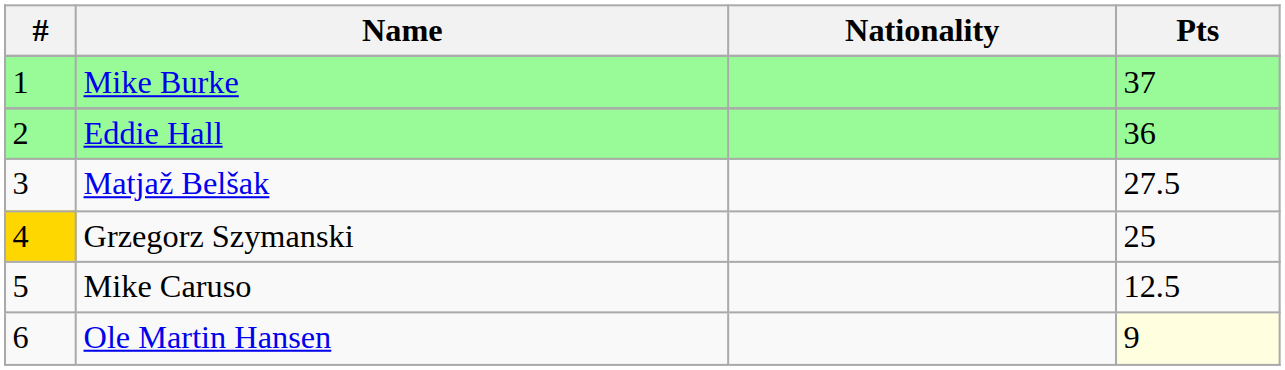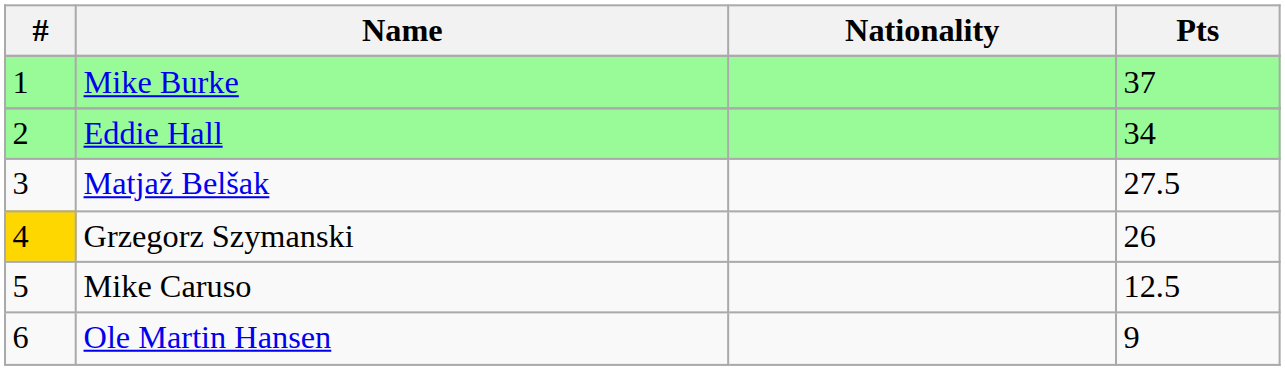(1140, 132) 36 -> (1140, 132) 34
(1140, 235) 25 -> (1140, 235) 26
(1132, 337) lightyellow background -> (1132, 337) no background
